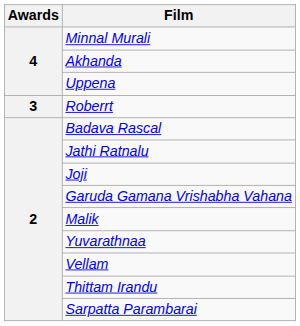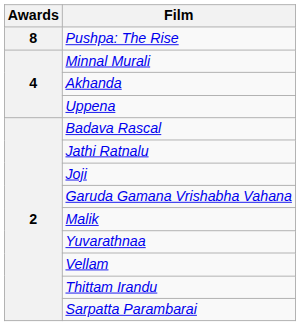+ row: (122, 38)
- row: (89, 106)
